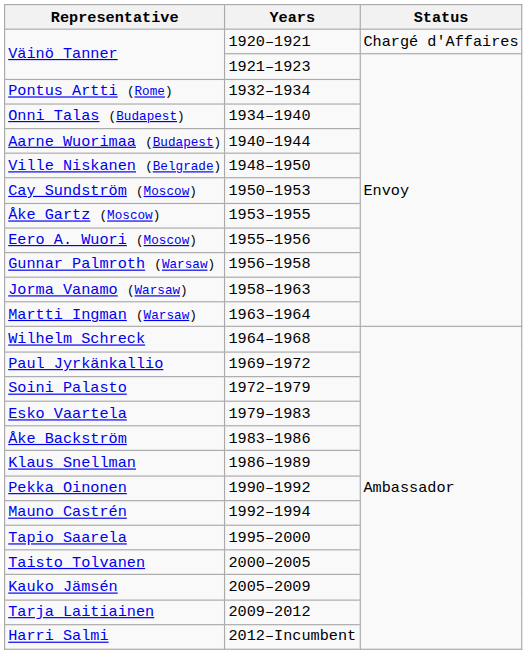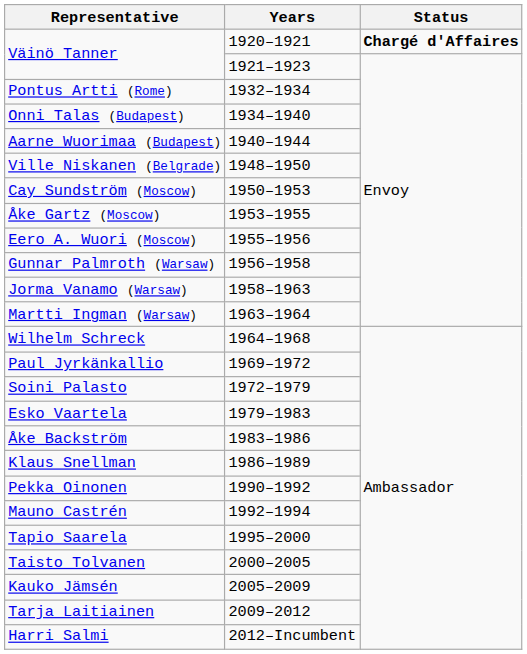(441, 42) normal -> (441, 42) bold
